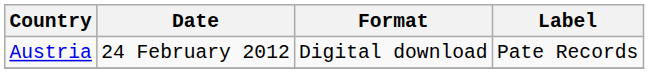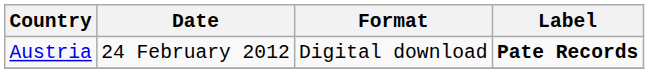(568, 53) normal -> (568, 53) bold
